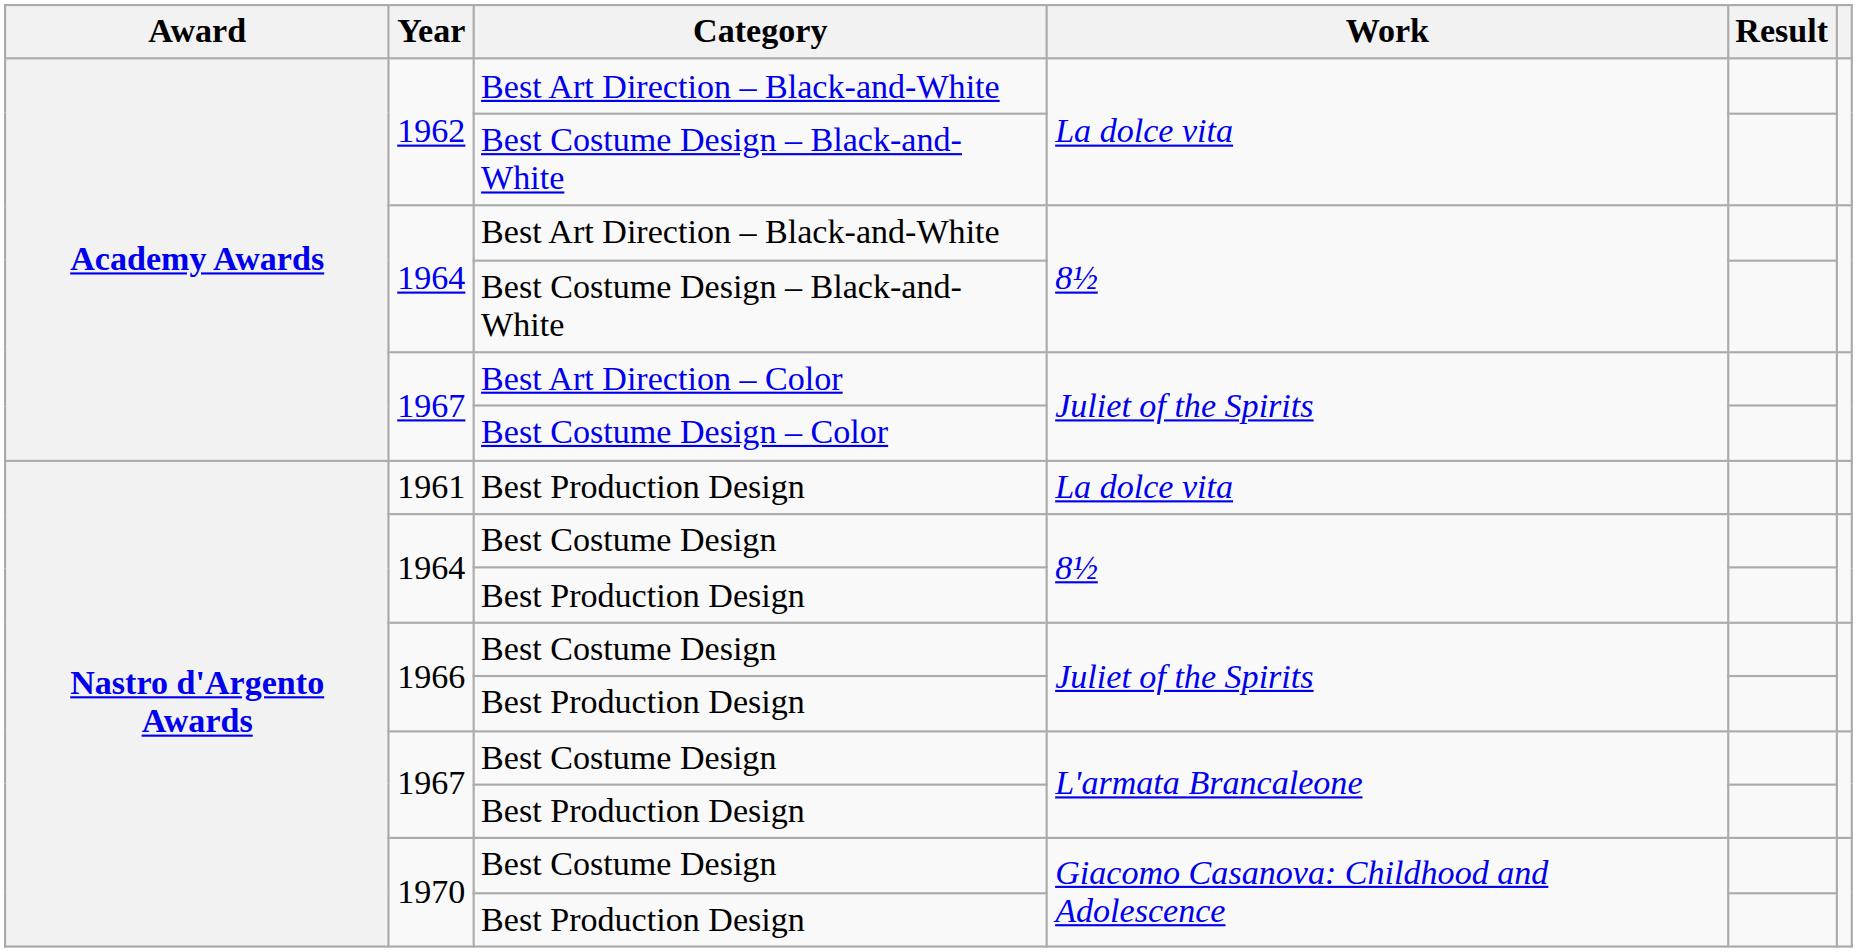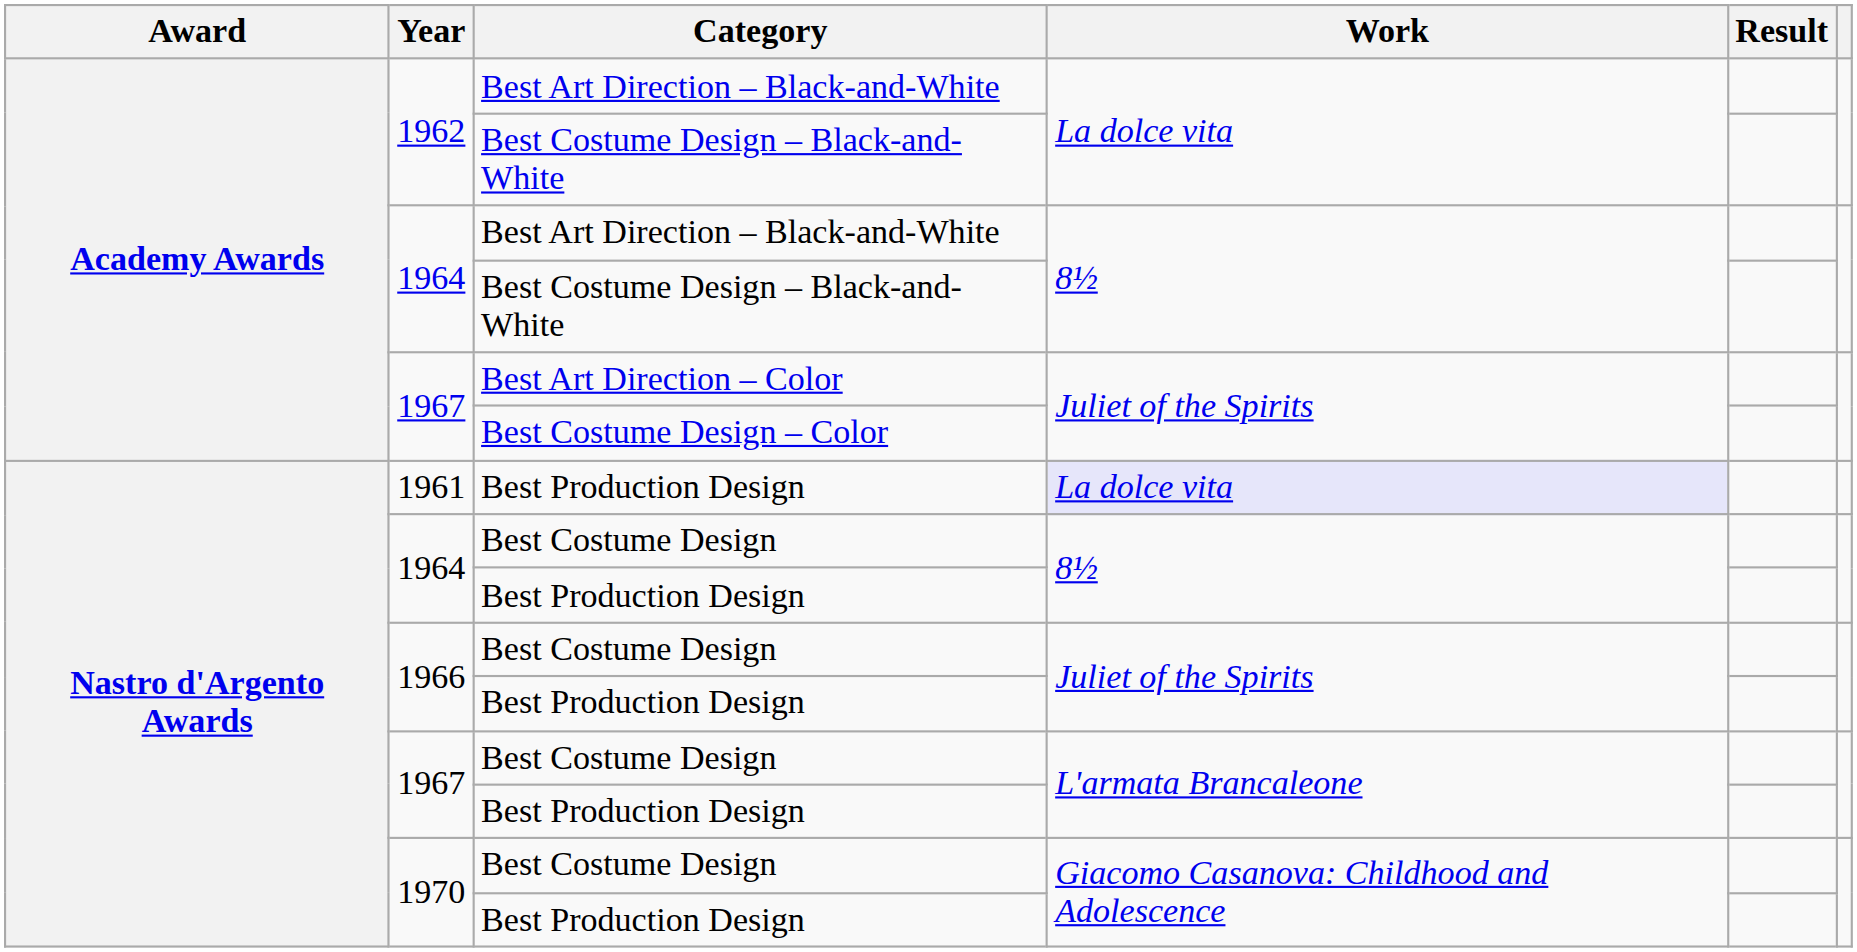(1144, 486) no background -> (1144, 486) lavender background
